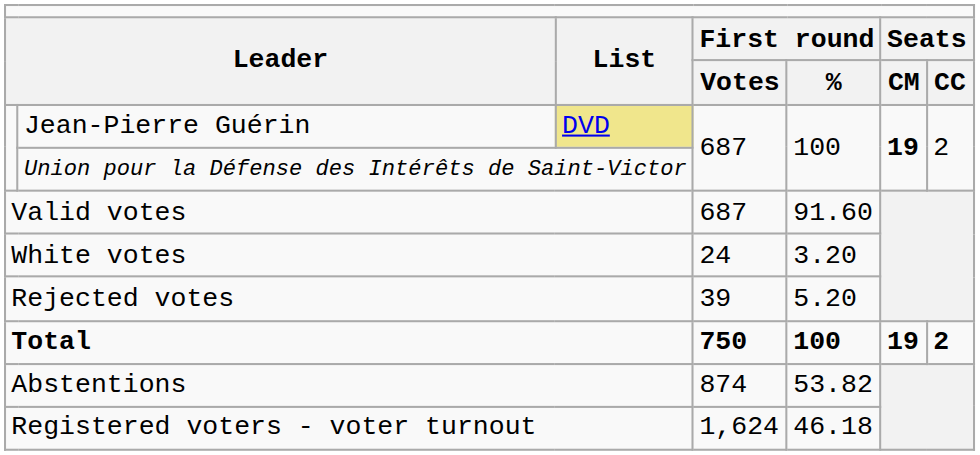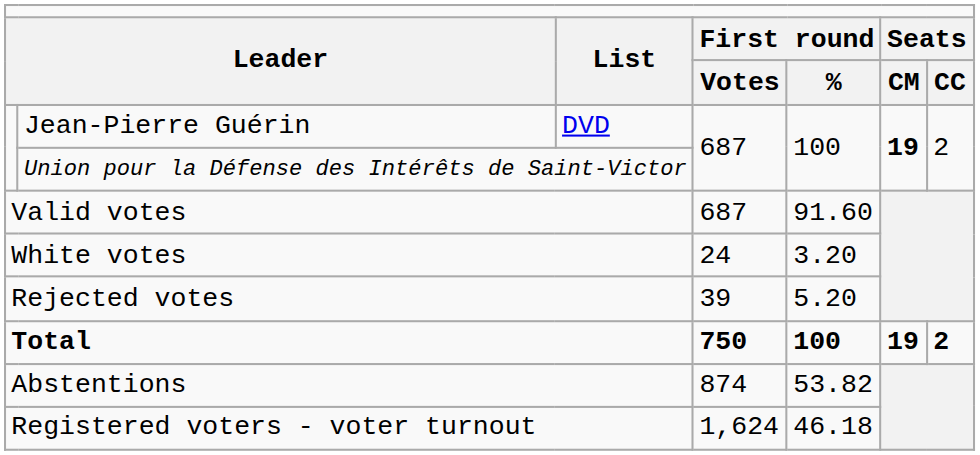(586, 126) khaki background -> (586, 126) no background
